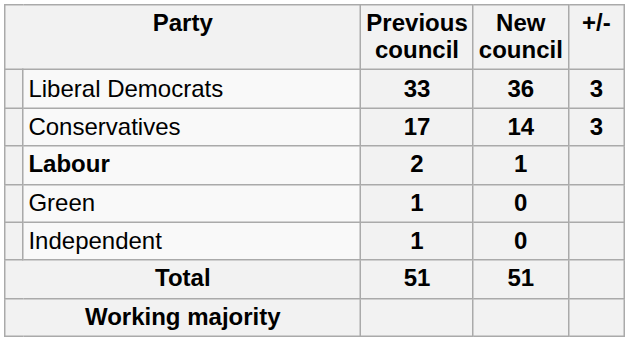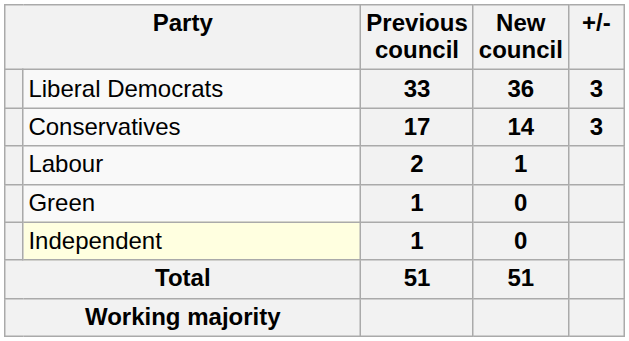(69, 164) bold -> (66, 164) normal
(95, 240) no background -> (95, 240) lightyellow background
